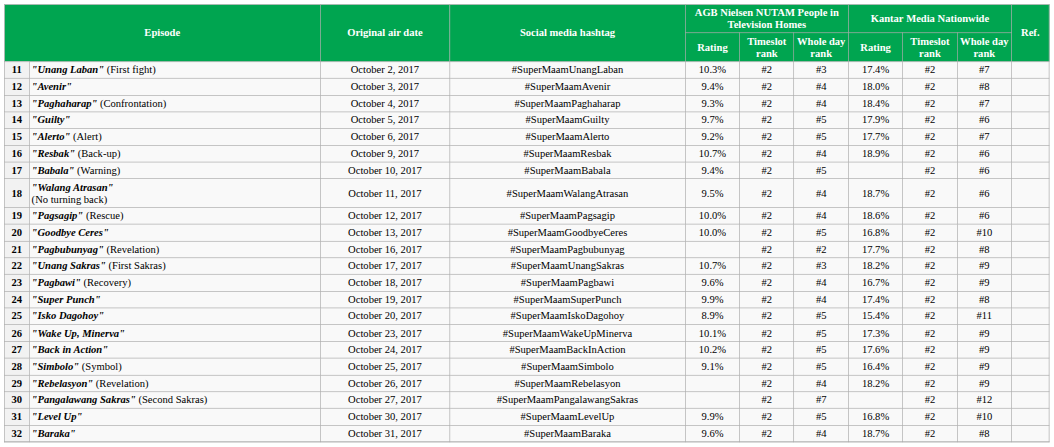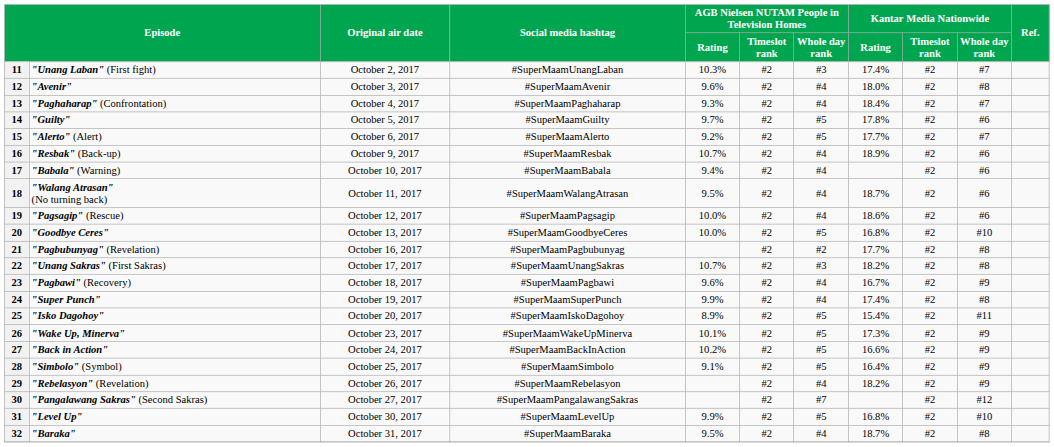(712, 86) 9.4% -> (712, 86) 9.6%
(876, 120) 17.9% -> (876, 120) 17.8%
(821, 170) #5 -> (821, 170) #4
(984, 266) #9 -> (984, 266) #8
(876, 349) 17.6% -> (876, 349) 16.6%
(712, 433) 9.6% -> (712, 433) 9.5%
